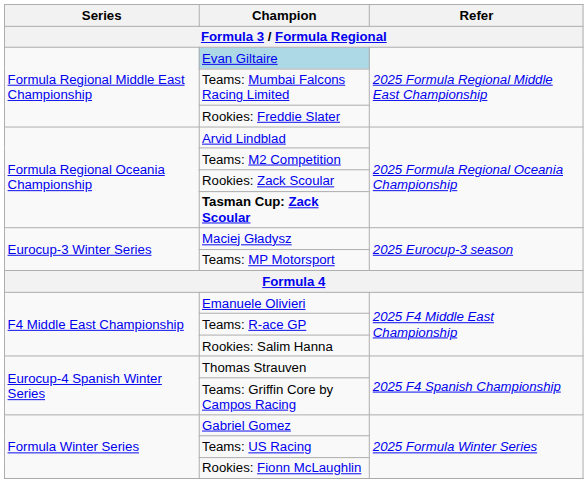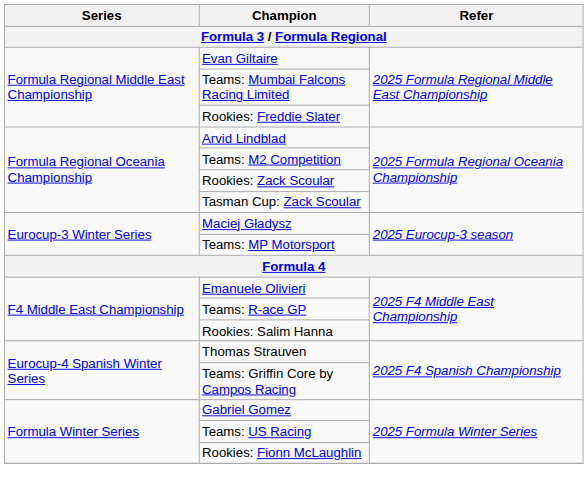(240, 58) lightblue background -> (240, 58) no background
(260, 209) bold -> (281, 202) normal
